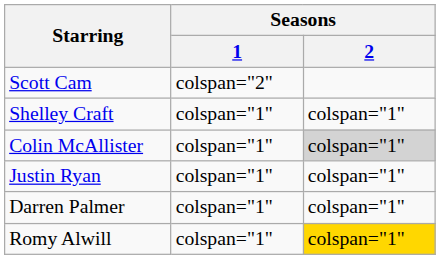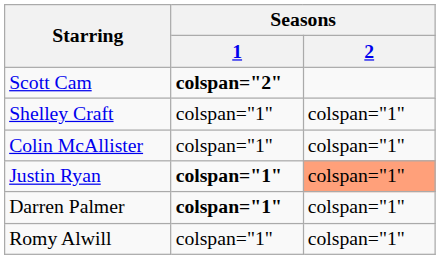(224, 82) normal -> (229, 82) bold
(356, 144) lightgrey background -> (356, 144) no background
(224, 176) normal -> (229, 176) bold
(356, 176) no background -> (356, 176) lightsalmon background
(224, 207) normal -> (229, 207) bold
(356, 238) gold background -> (356, 238) no background
